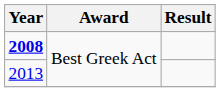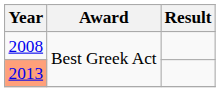(26, 45) bold -> (26, 45) normal
(26, 73) no background -> (26, 73) lightsalmon background
